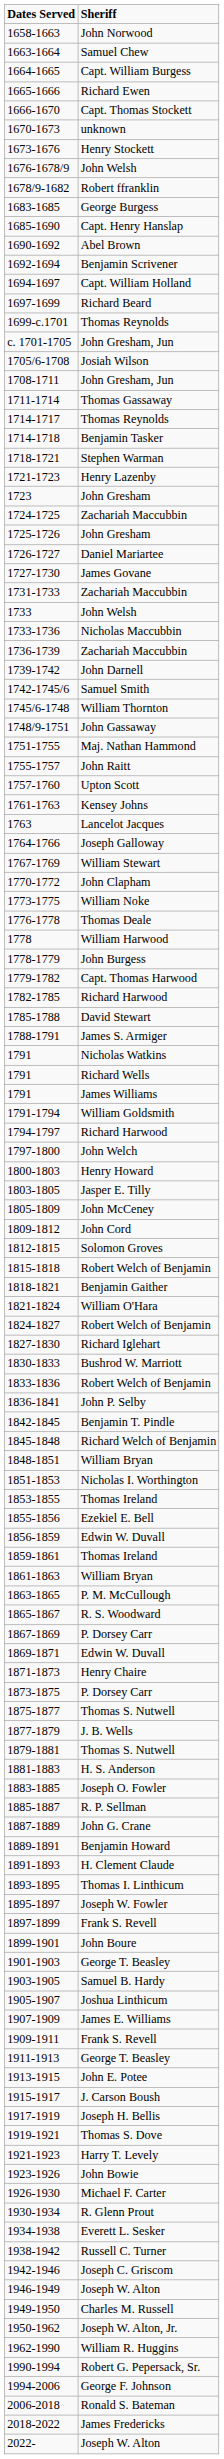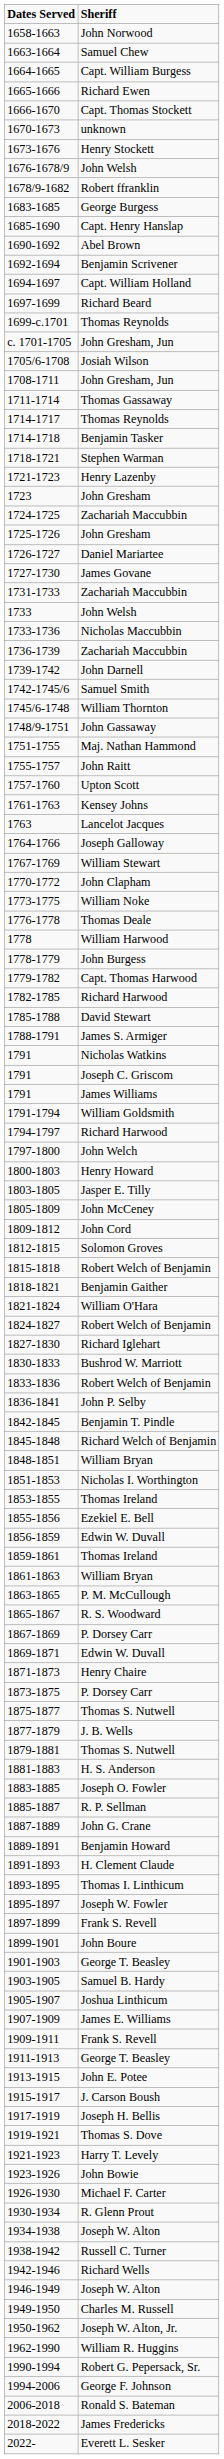(115, 1074) Richard Wells -> (127, 1074) Joseph C. Griscom
(123, 2231) Everett L. Sesker -> (120, 2231) Joseph W. Alton
(127, 2270) Joseph C. Griscom -> (115, 2270) Richard Wells
(120, 2444) Joseph W. Alton -> (123, 2444) Everett L. Sesker
